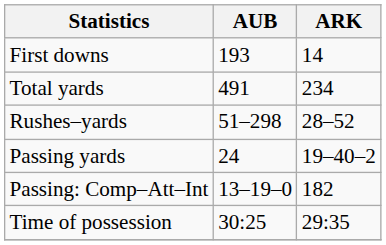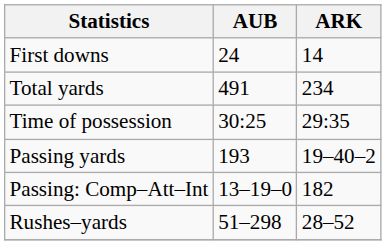(234, 54) 193 -> (229, 54) 24
rows swapped: (68, 121) <-> (91, 222)
(229, 155) 24 -> (234, 155) 193
